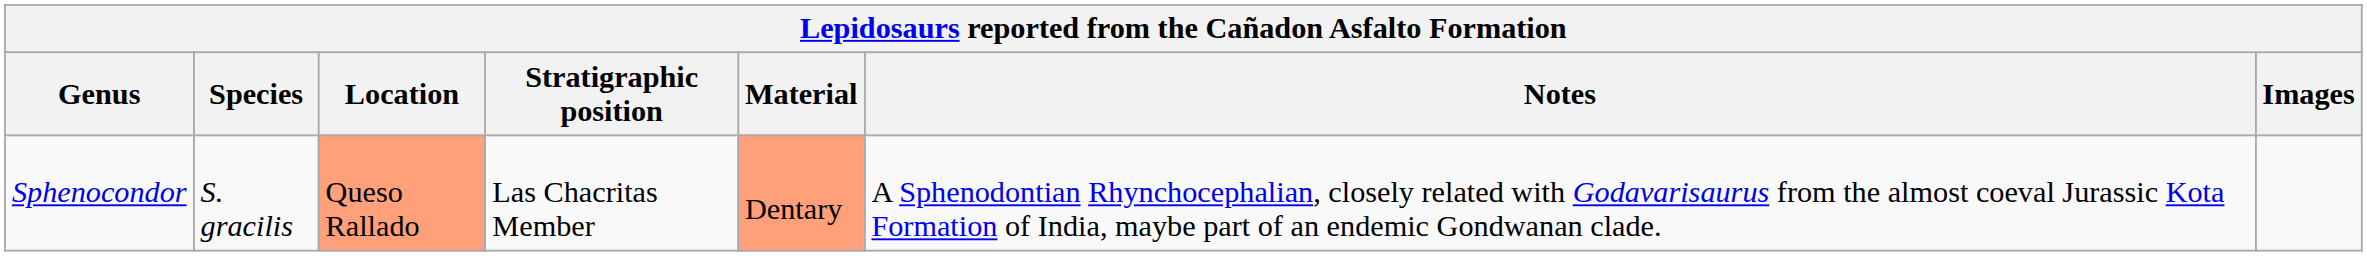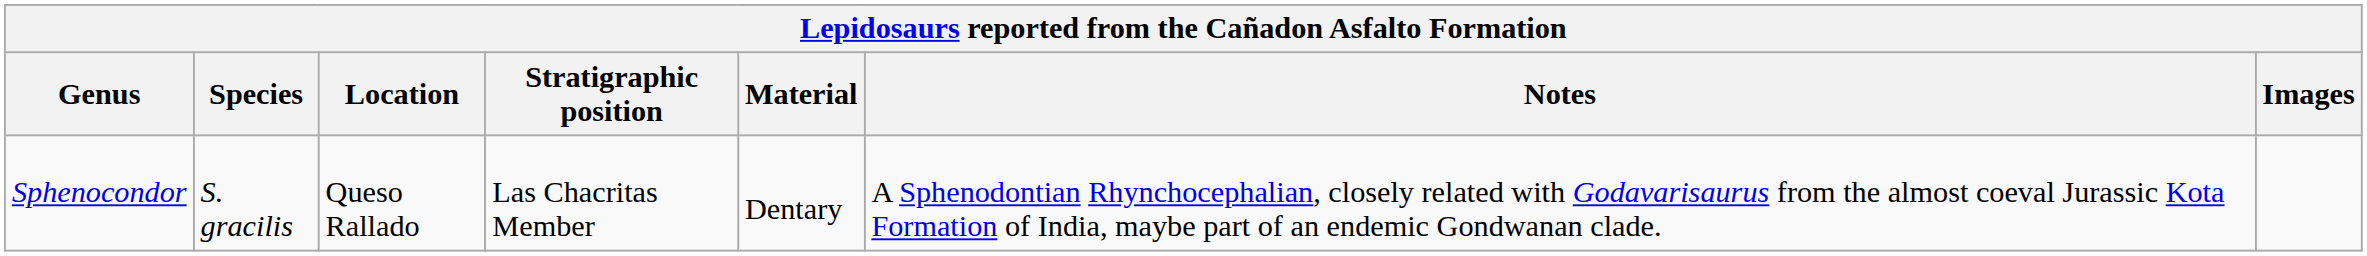(373, 209) lightsalmon background -> (373, 209) no background
(794, 209) lightsalmon background -> (794, 209) no background
